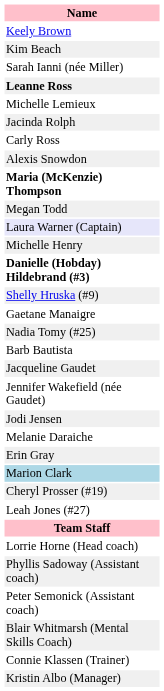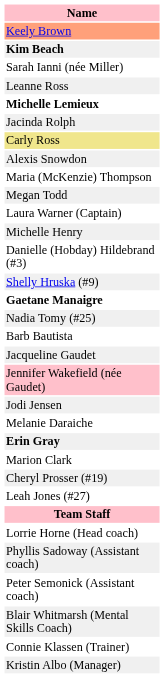(39, 31) no background -> (39, 31) lightsalmon background
(34, 49) normal -> (35, 49) bold
(39, 85) bold -> (37, 85) normal
(51, 104) normal -> (52, 104) bold
(33, 140) no background -> (33, 140) khaki background
(54, 184) bold -> (79, 177) normal
(64, 227) lavender background -> (64, 213) no background
(53, 270) bold -> (80, 256) normal
(51, 313) normal -> (54, 300) bold
(64, 393) no background -> (64, 380) pink background
(30, 455) normal -> (33, 441) bold
(39, 473) lightblue background -> (39, 459) no background
